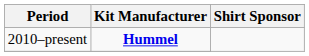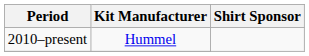(150, 39) bold -> (150, 39) normal
